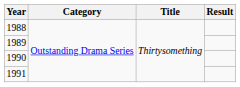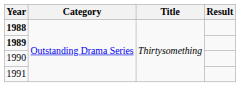(16, 27) normal -> (16, 27) bold
(16, 43) normal -> (16, 43) bold
